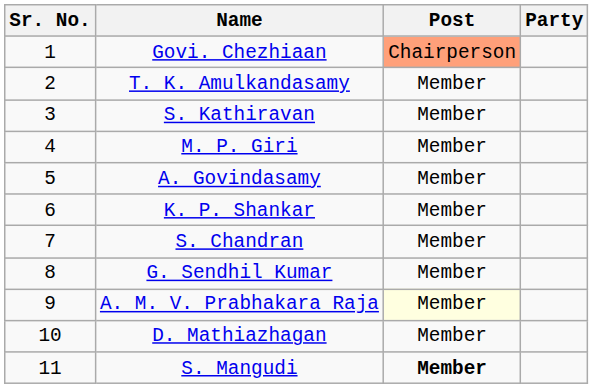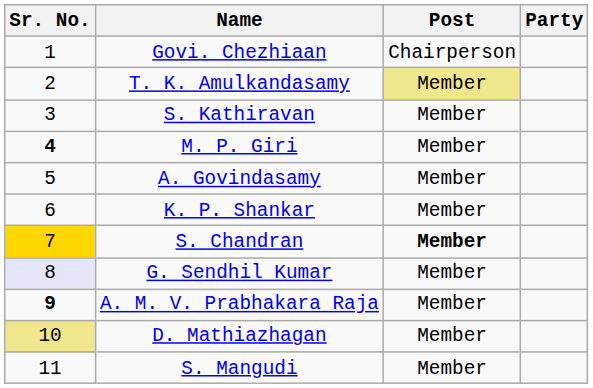(452, 52) lightsalmon background -> (452, 52) no background
(452, 84) no background -> (452, 84) khaki background
(50, 147) normal -> (50, 147) bold
(50, 242) no background -> (50, 242) gold background
(452, 242) normal -> (452, 242) bold
(50, 273) no background -> (50, 273) lavender background
(50, 305) normal -> (50, 305) bold
(452, 305) lightyellow background -> (452, 305) no background
(50, 336) no background -> (50, 336) khaki background
(452, 368) bold -> (452, 368) normal
